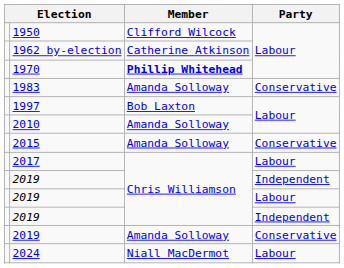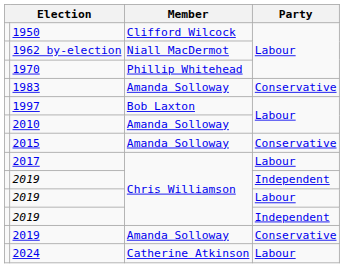(188, 51) Catherine Atkinson -> (178, 51) Niall MacDermot
(185, 69) bold -> (185, 69) normal
(178, 253) Niall MacDermot -> (188, 253) Catherine Atkinson
